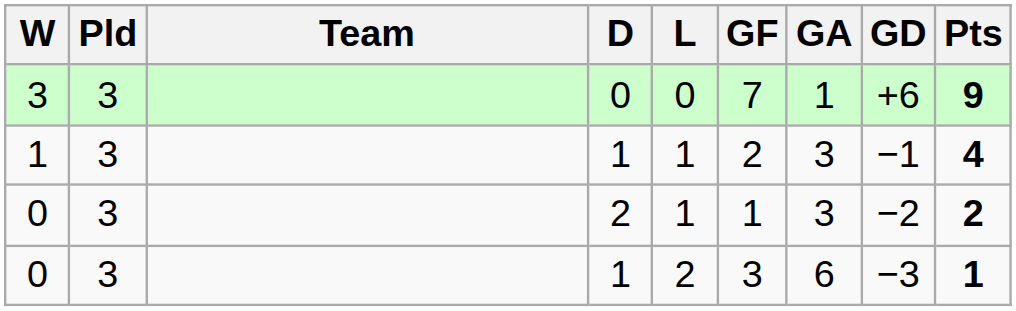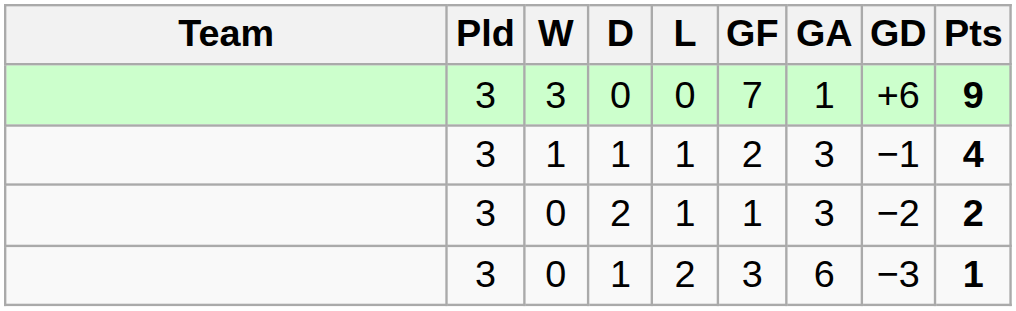columns swapped: (367, 34) <-> (37, 34)
